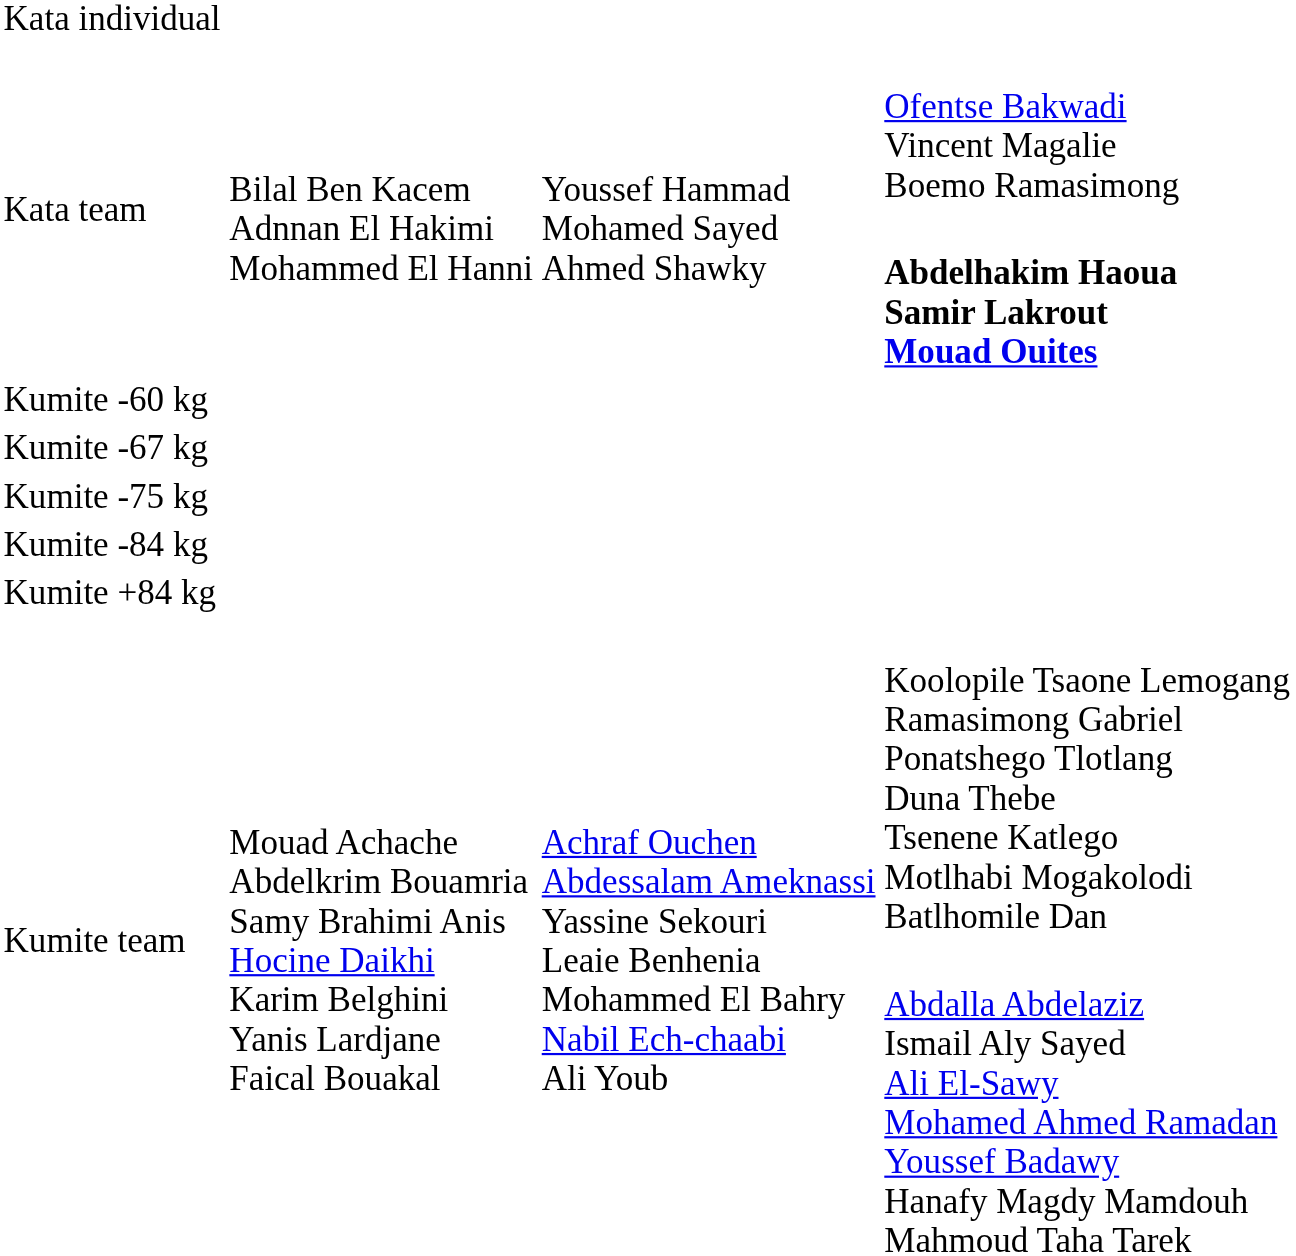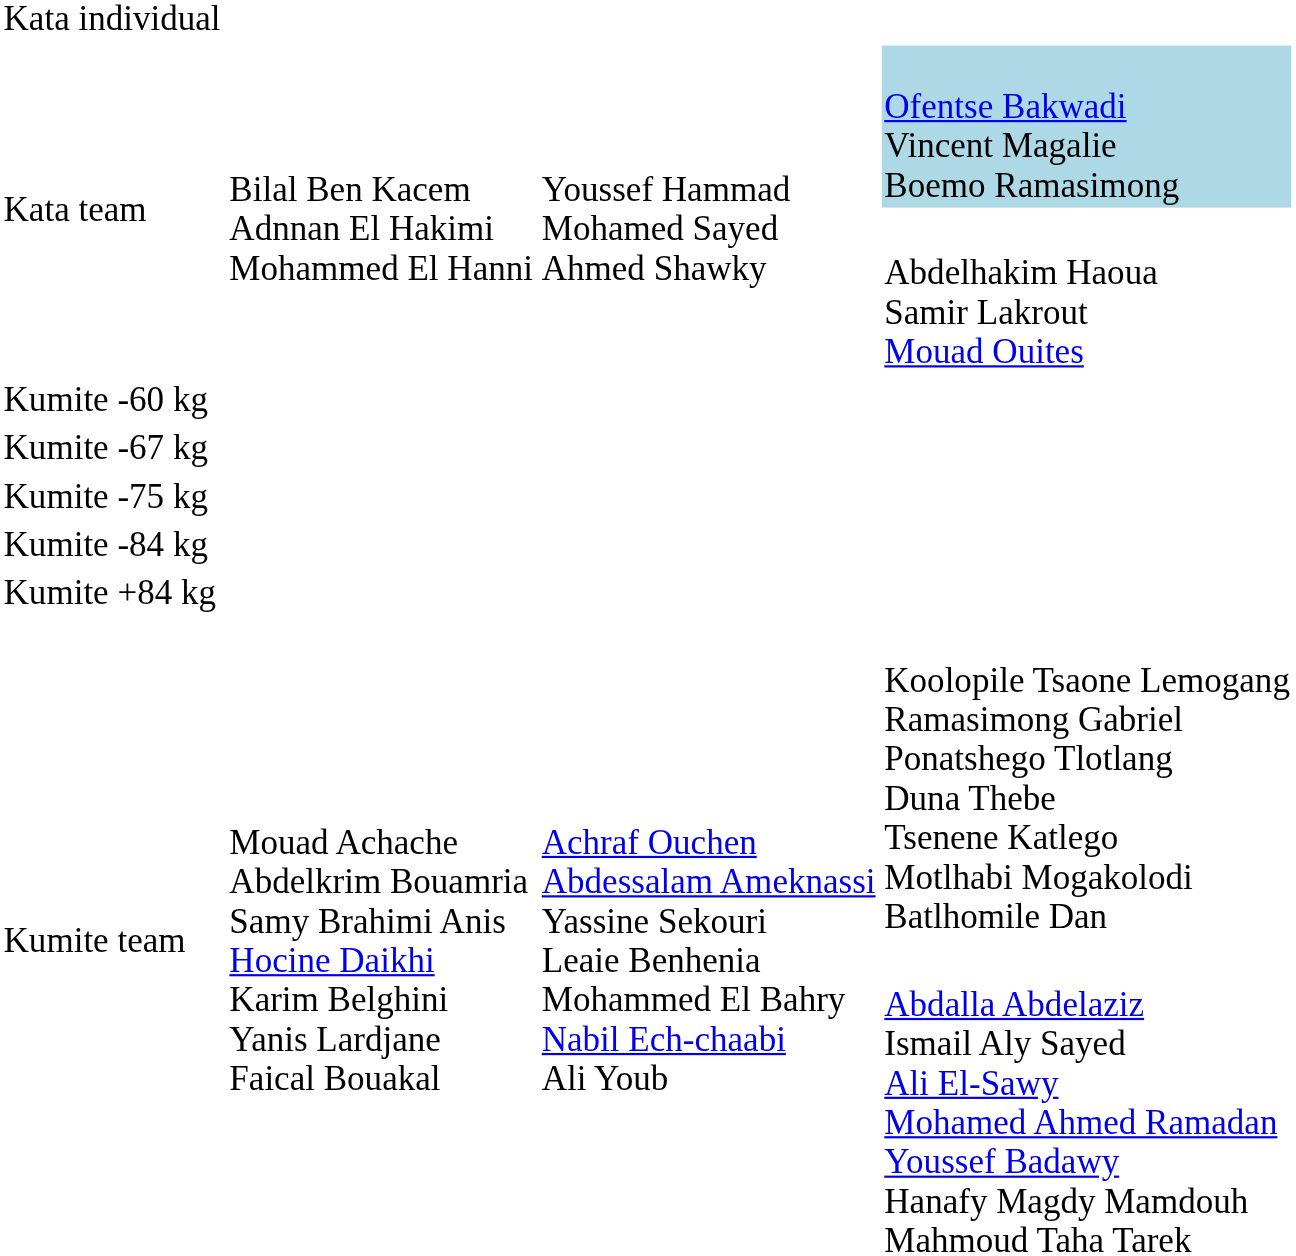(1032, 145) no background -> (1032, 145) lightblue background
(1031, 312) bold -> (1021, 312) normal
